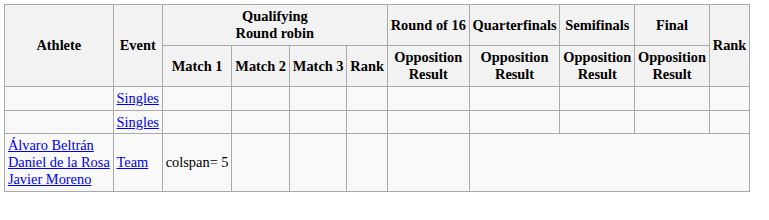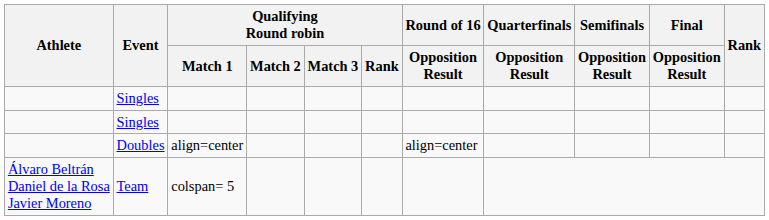+ row: (141, 145)
